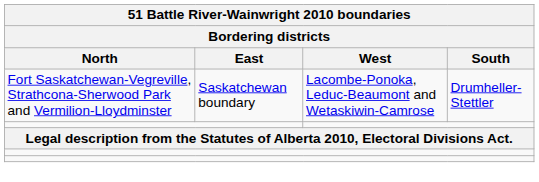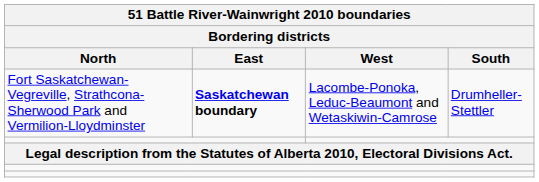(243, 95) normal -> (242, 102) bold
